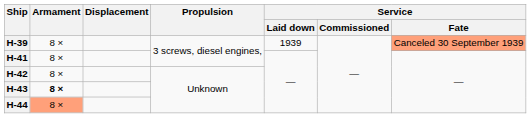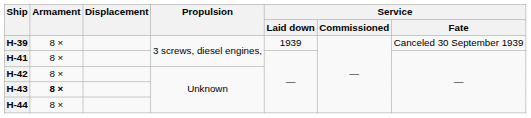(459, 43) lightsalmon background -> (459, 43) no background
(56, 105) lightsalmon background -> (56, 105) no background
